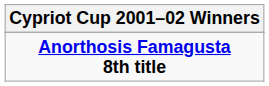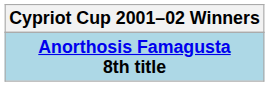(135, 56) no background -> (135, 56) lightblue background
